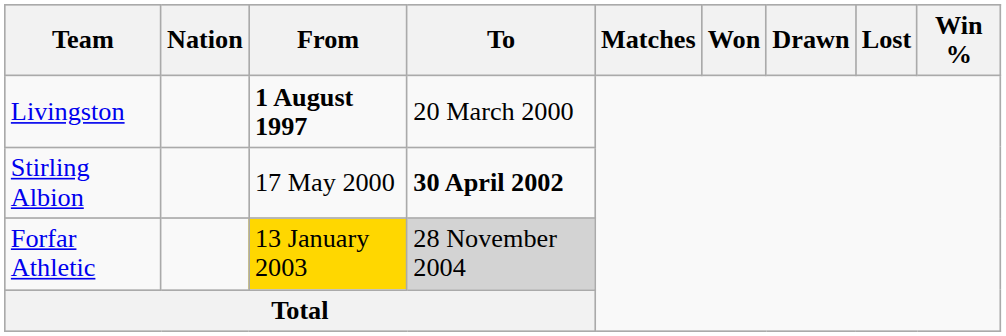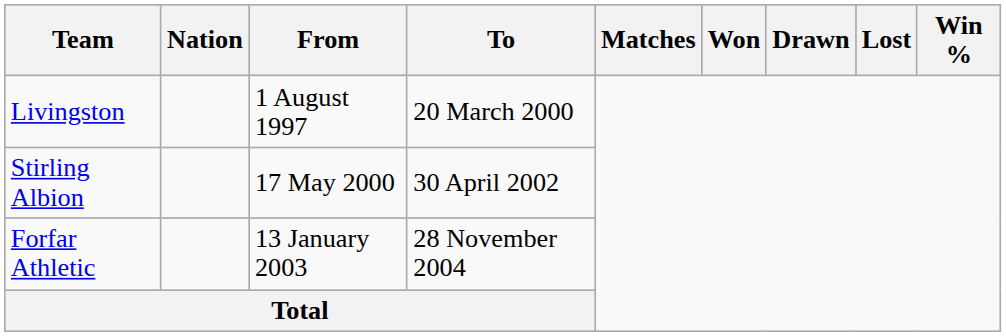(304, 111) bold -> (302, 111) normal
(488, 182) bold -> (486, 182) normal
(312, 253) gold background -> (312, 253) no background
(485, 253) lightgrey background -> (485, 253) no background
